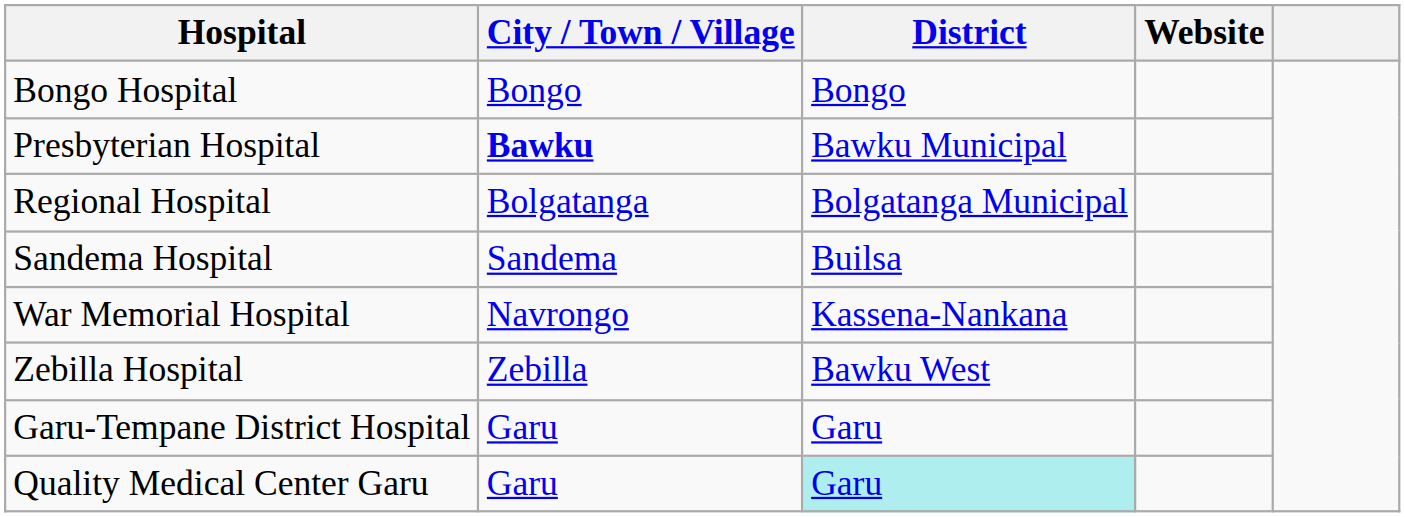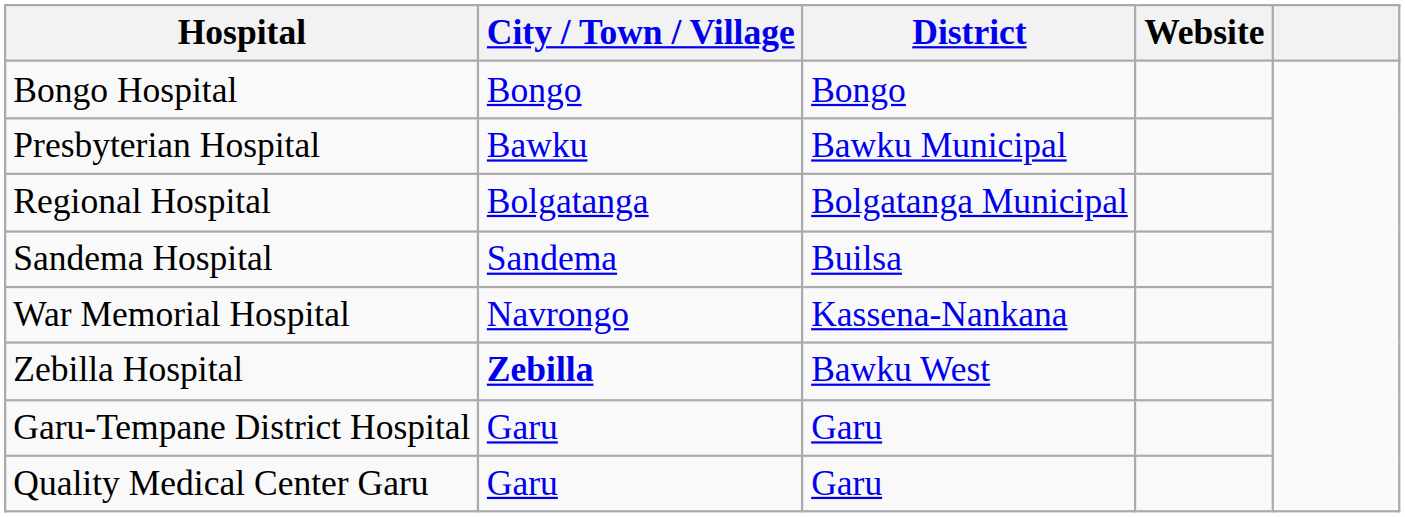(540, 145) bold -> (537, 145) normal
(537, 370) normal -> (540, 370) bold
(847, 483) paleturquoise background -> (847, 483) no background
